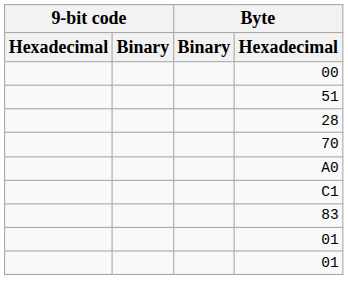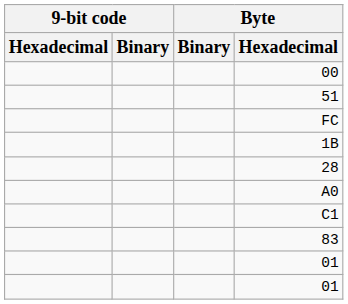+ row: (58, 121)
+ row: (58, 144)
- row: (58, 144)
